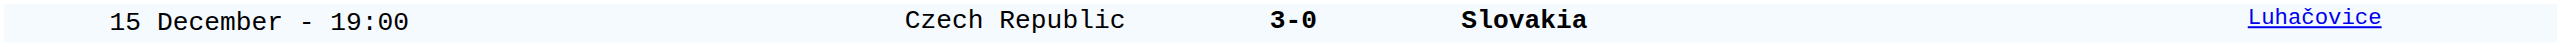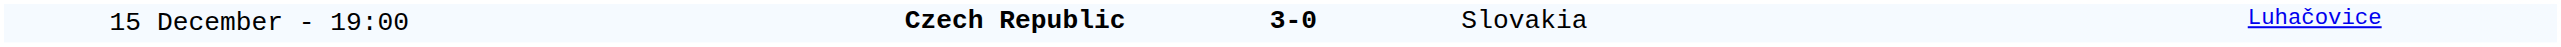(1015, 21) normal -> (1015, 21) bold
(1524, 21) bold -> (1524, 21) normal
